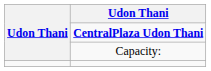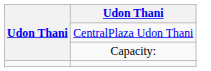(138, 32) bold -> (133, 32) normal
